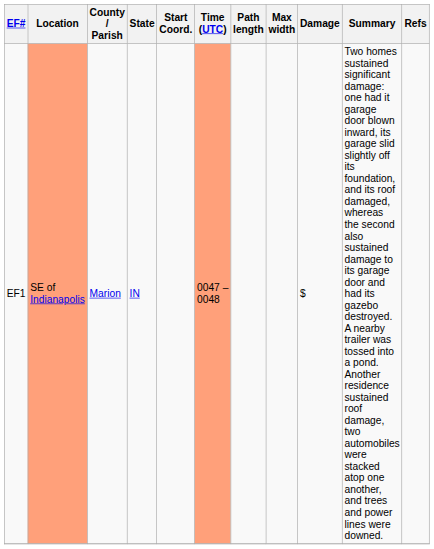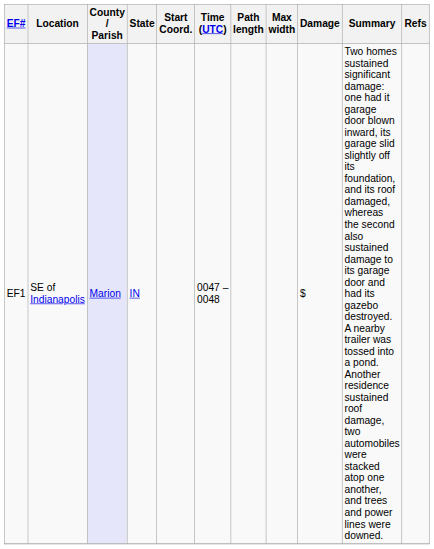(58, 293) lightsalmon background -> (58, 293) no background
(105, 293) no background -> (105, 293) lavender background
(213, 293) lightsalmon background -> (213, 293) no background
